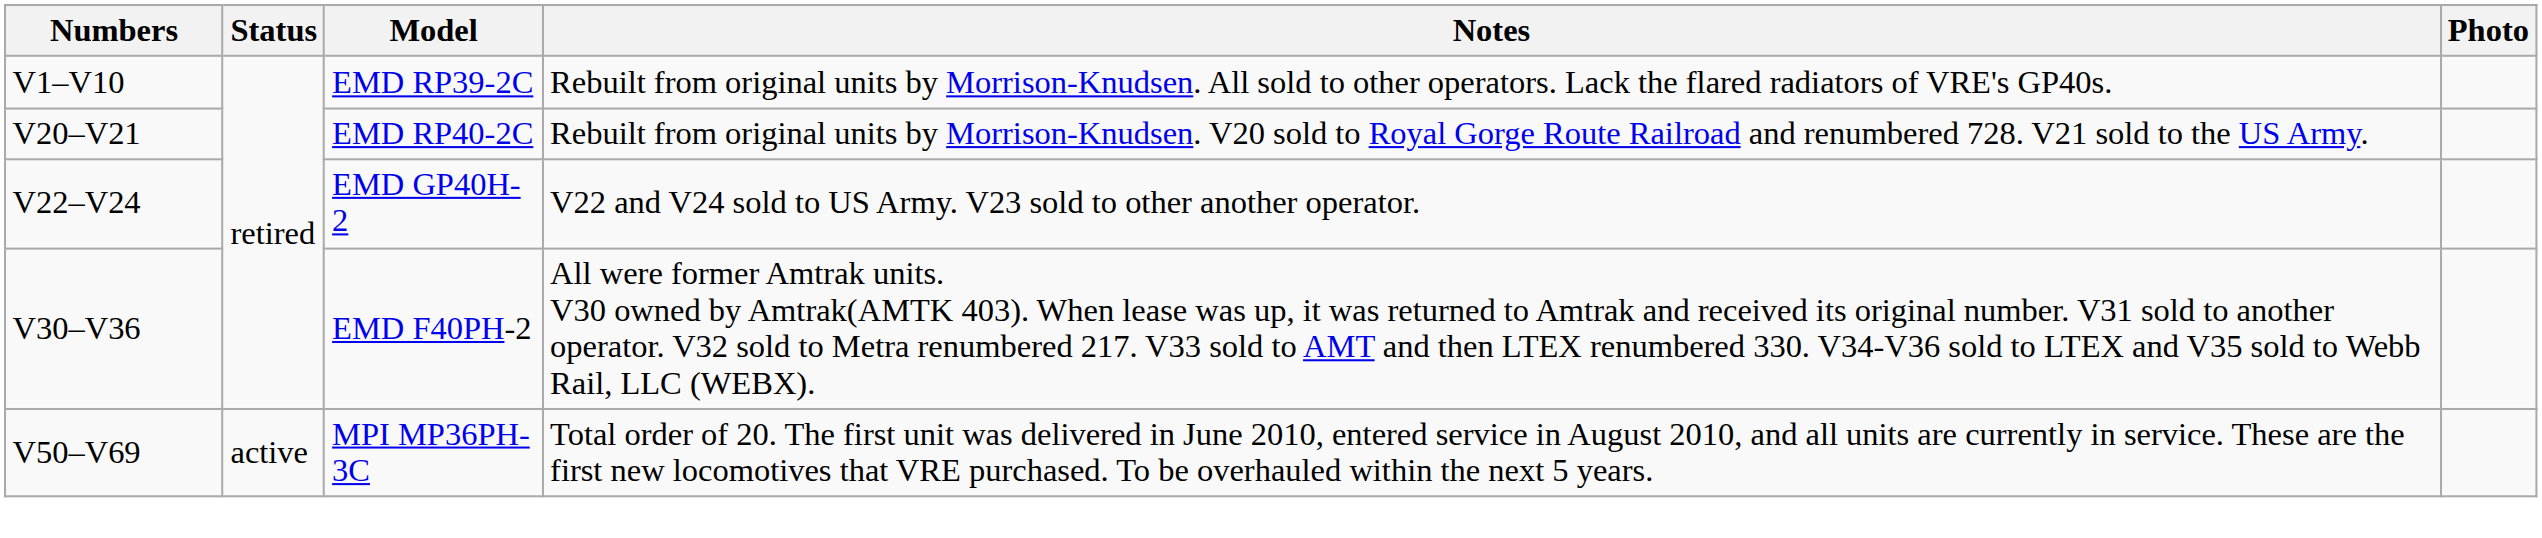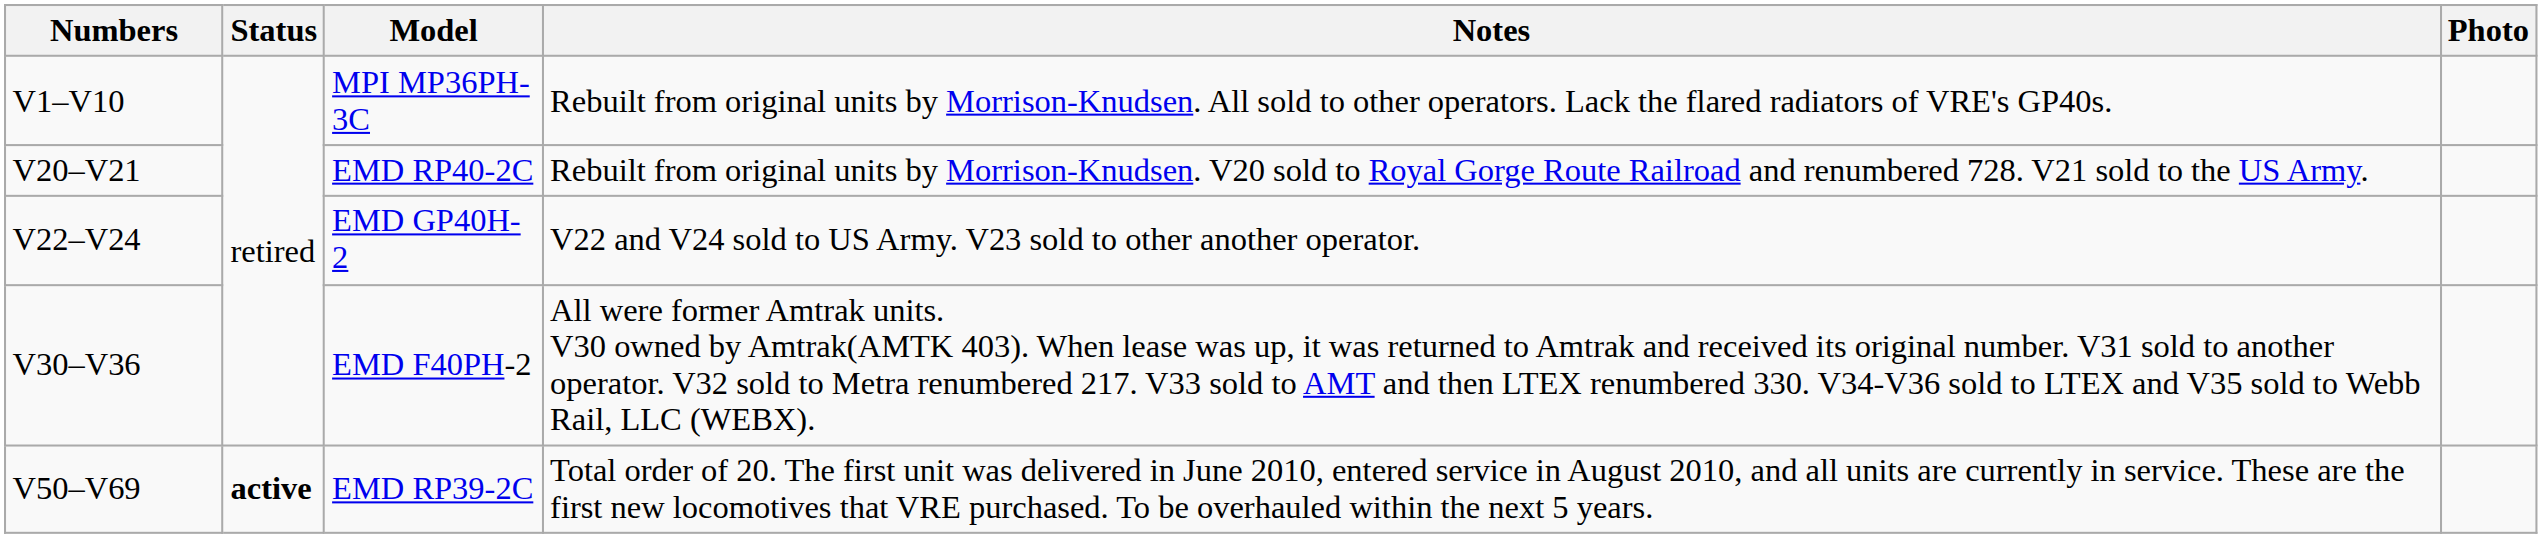(433, 81) EMD RP39-2C -> (431, 100) MPI MP36PH-3C
(269, 452) normal -> (271, 488) bold
(431, 452) MPI MP36PH-3C -> (433, 488) EMD RP39-2C
